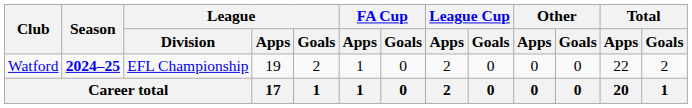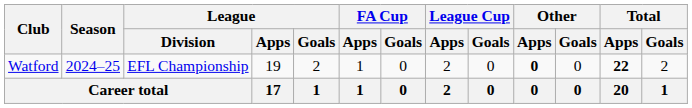(93, 66) bold -> (93, 66) normal
(534, 66) normal -> (534, 66) bold
(621, 66) normal -> (621, 66) bold
